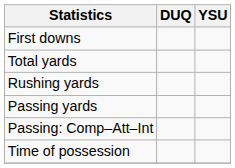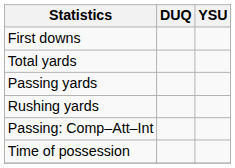rows swapped: (53, 83) <-> (52, 106)
